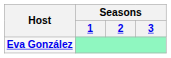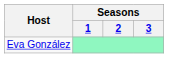(40, 45) bold -> (39, 45) normal
